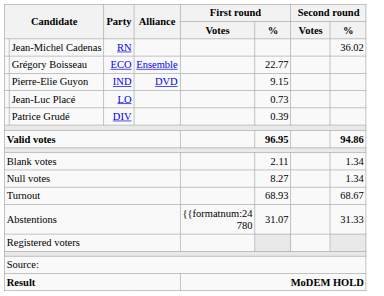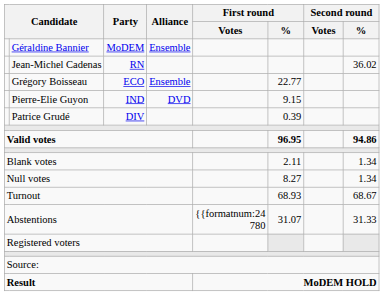+ row: (50, 47)
- row: (44, 99)
